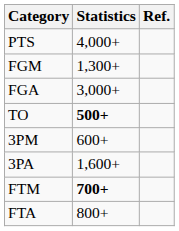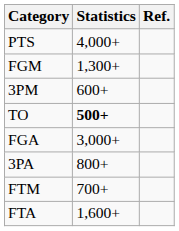rows swapped: (24, 90) <-> (23, 139)
(98, 164) 1,600+ -> (92, 164) 800+
(92, 189) bold -> (92, 189) normal
(92, 213) 800+ -> (98, 213) 1,600+
